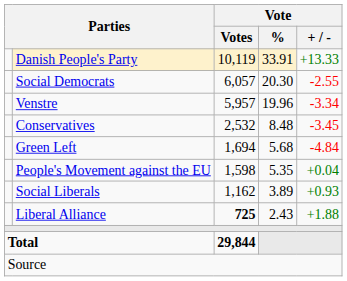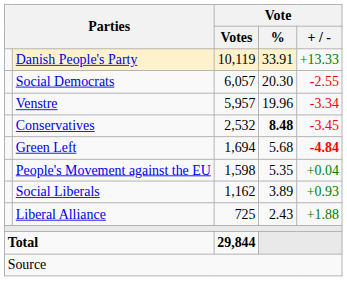(281, 125) normal -> (281, 125) bold
(324, 147) normal -> (324, 147) bold
(245, 214) bold -> (245, 214) normal
